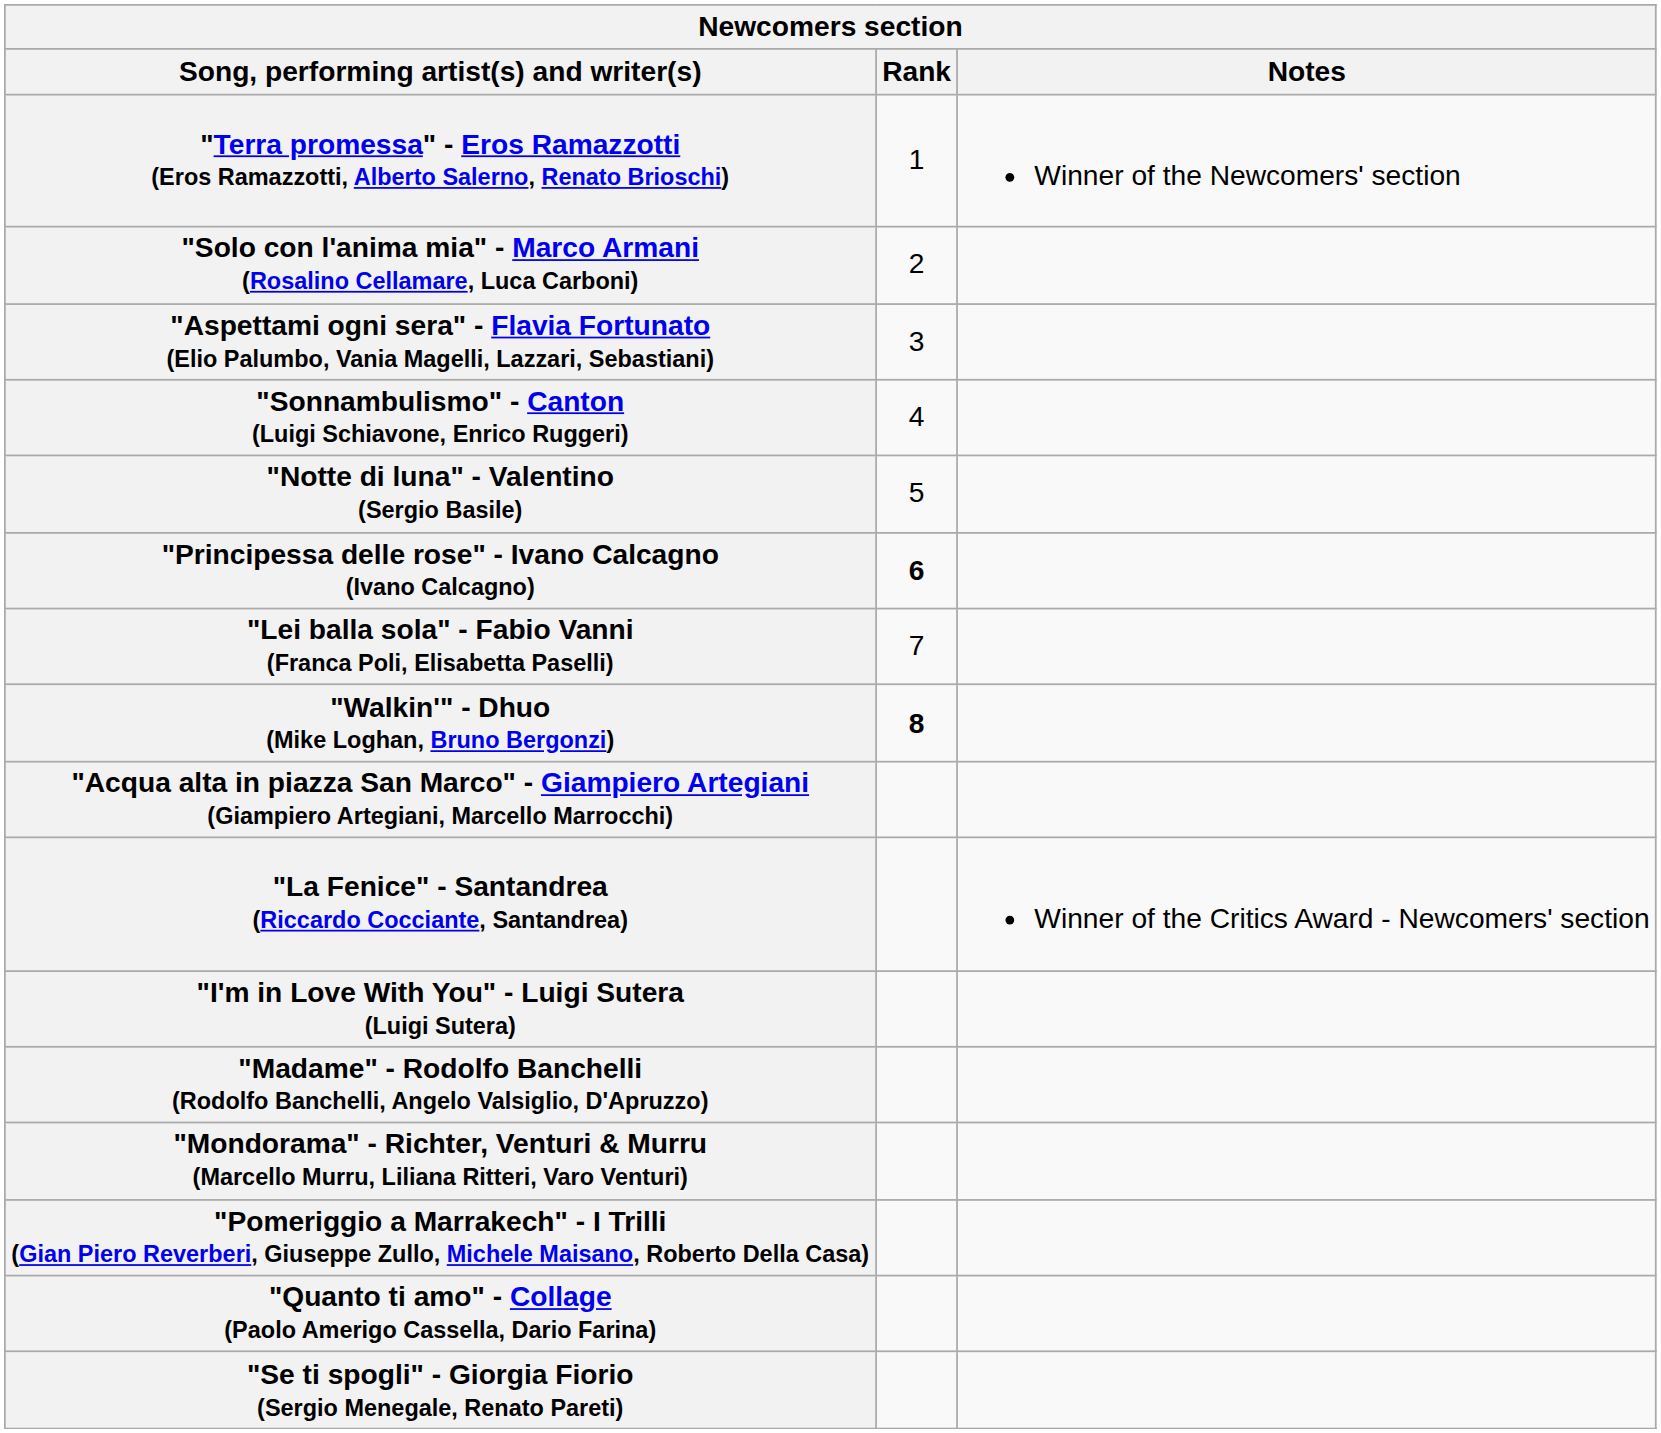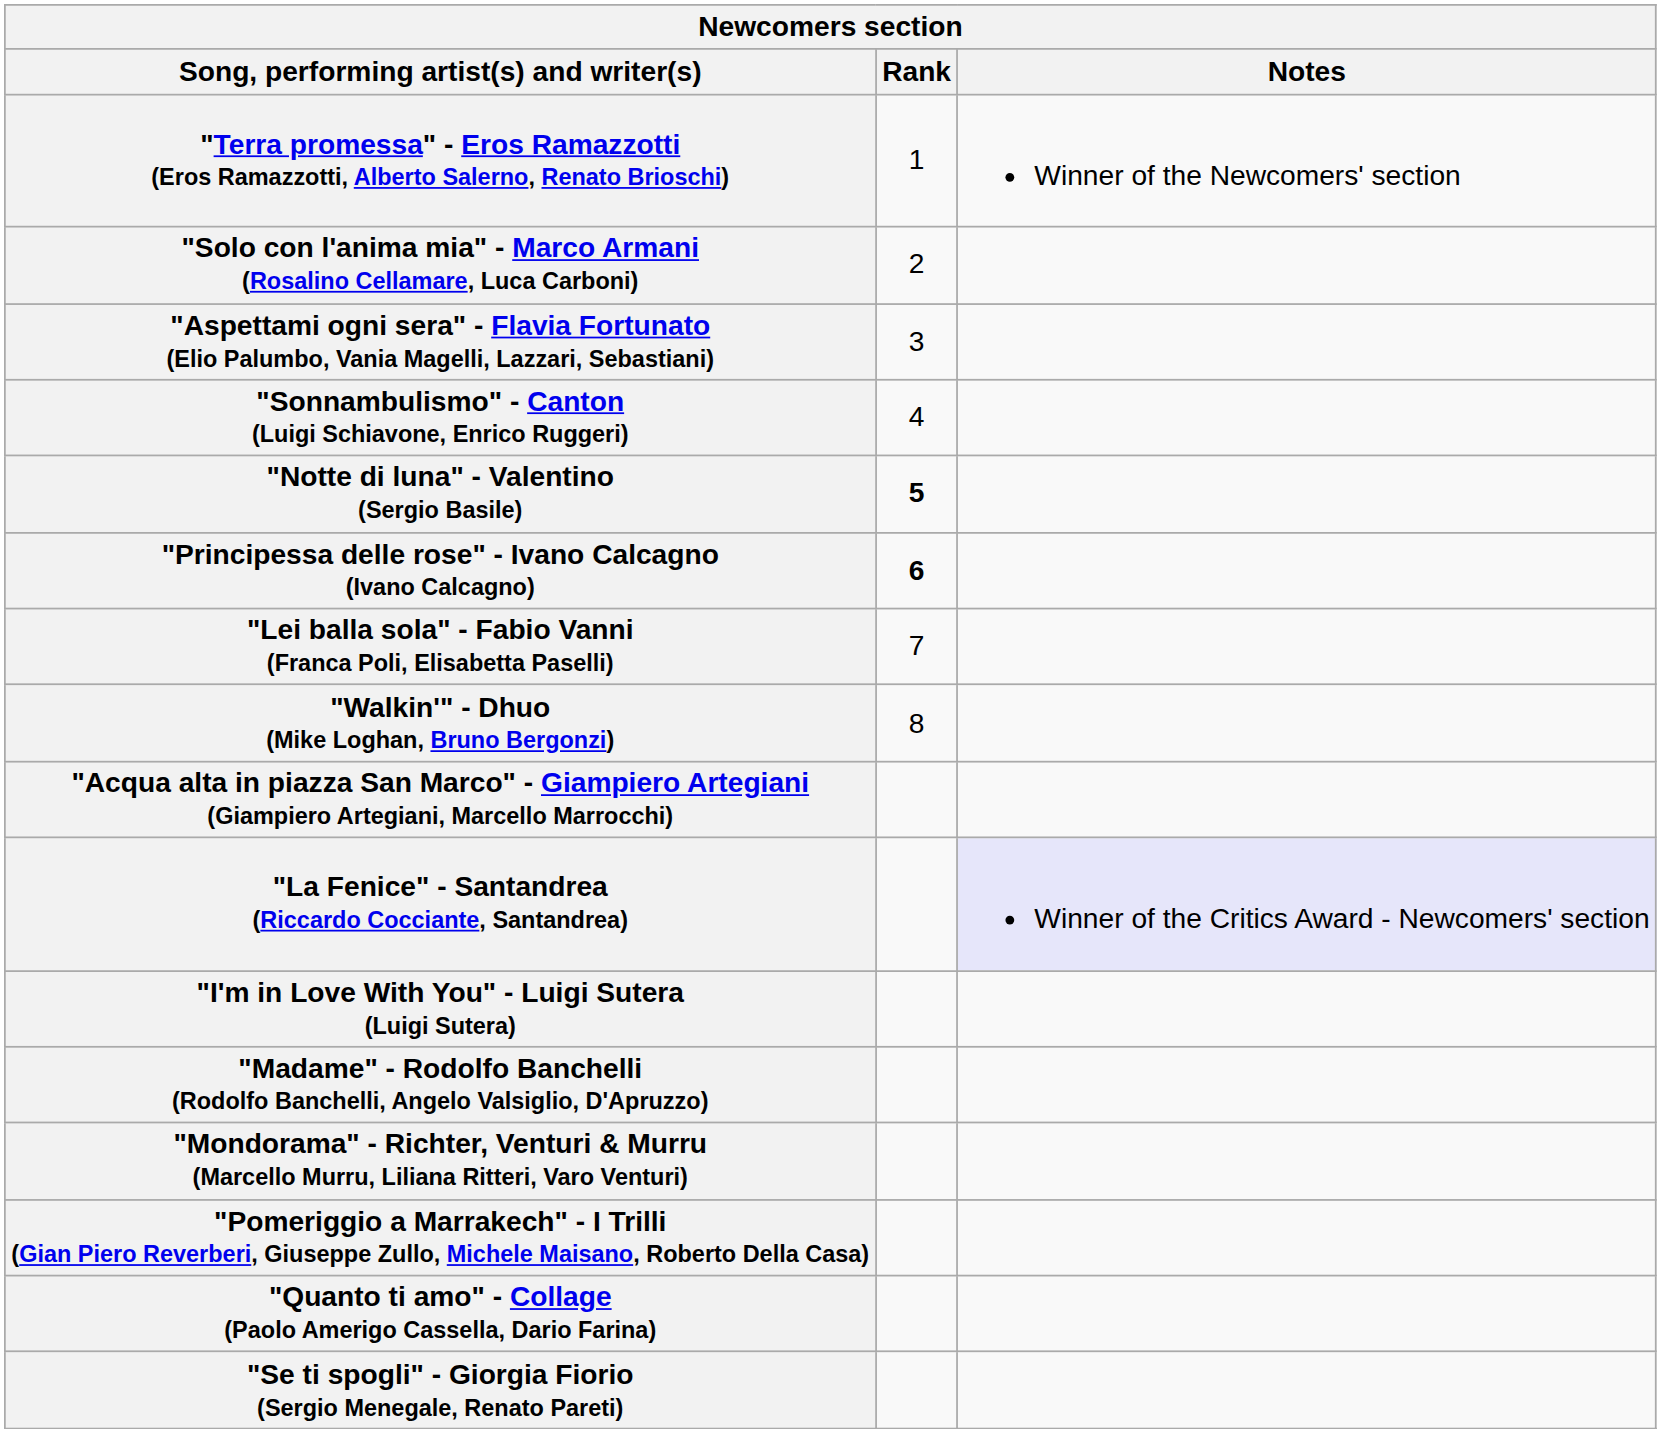(917, 493) normal -> (917, 493) bold
(917, 722) bold -> (917, 722) normal
(1307, 920) no background -> (1307, 920) lavender background
